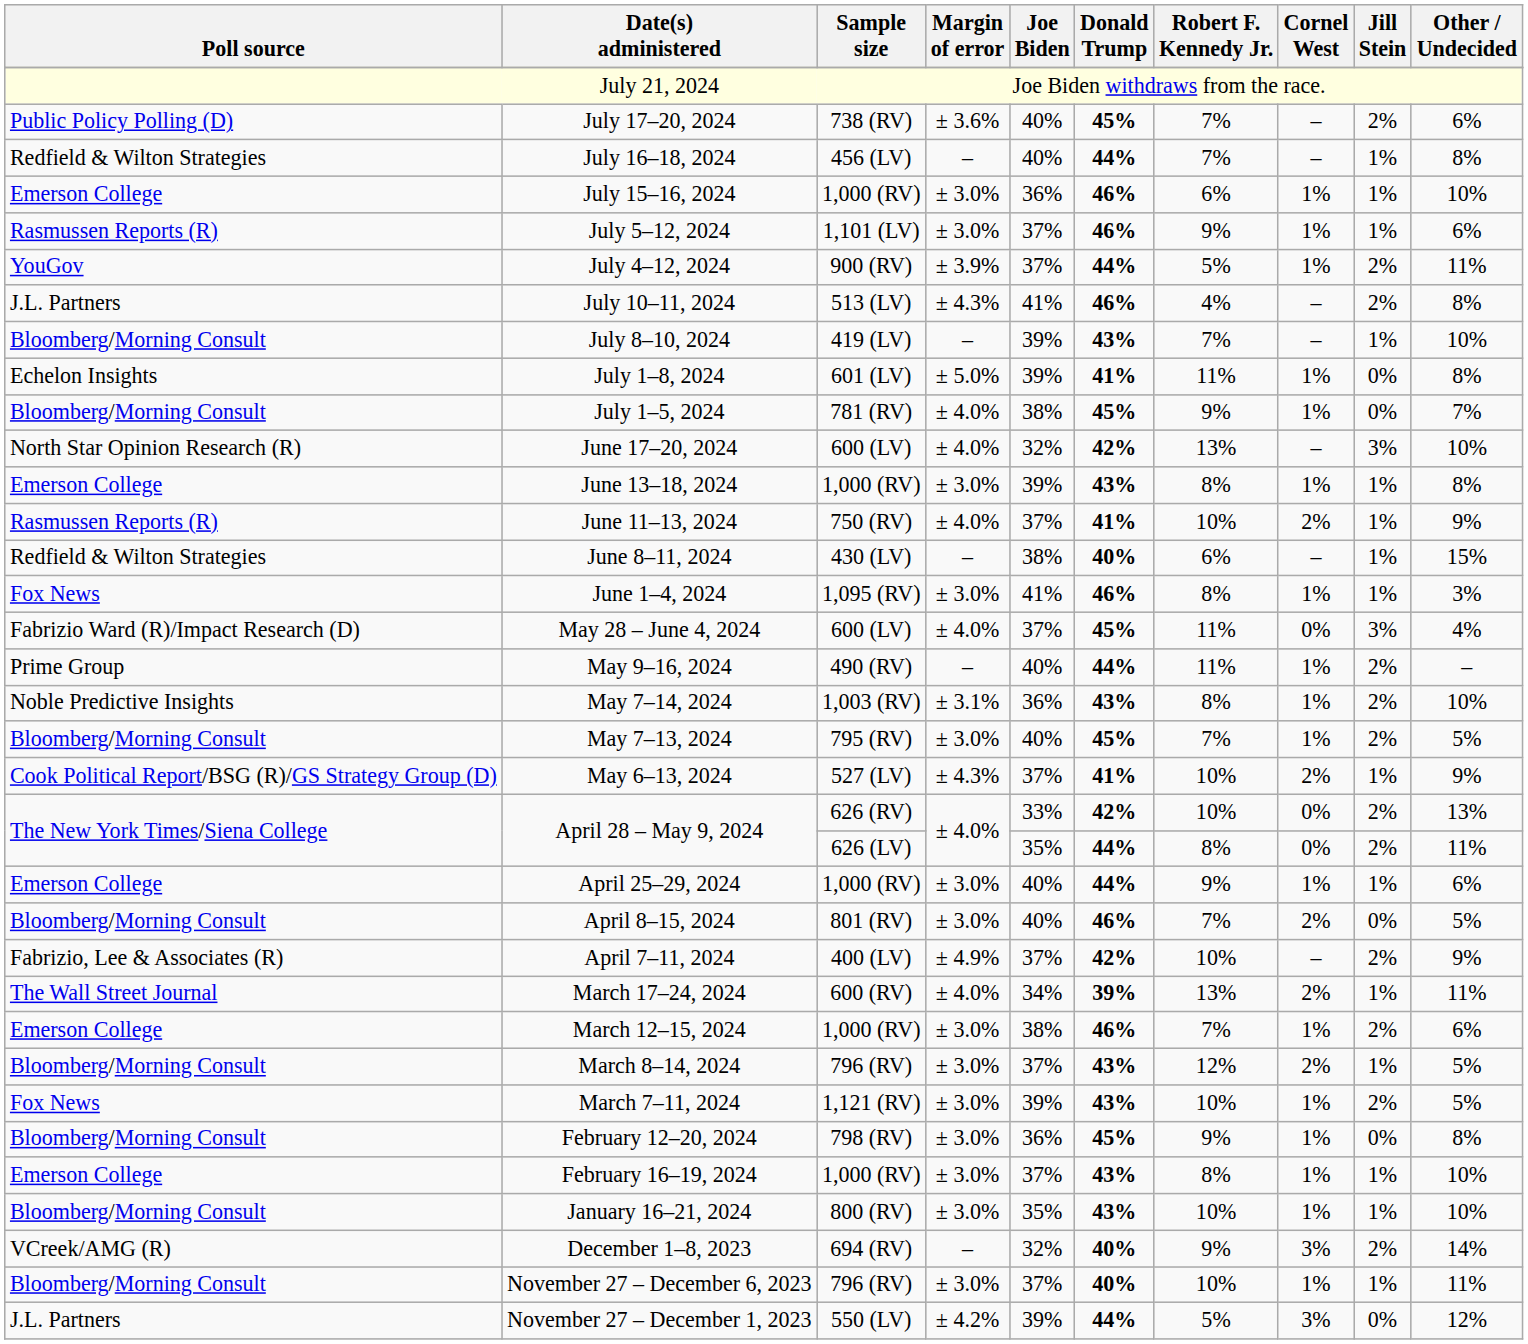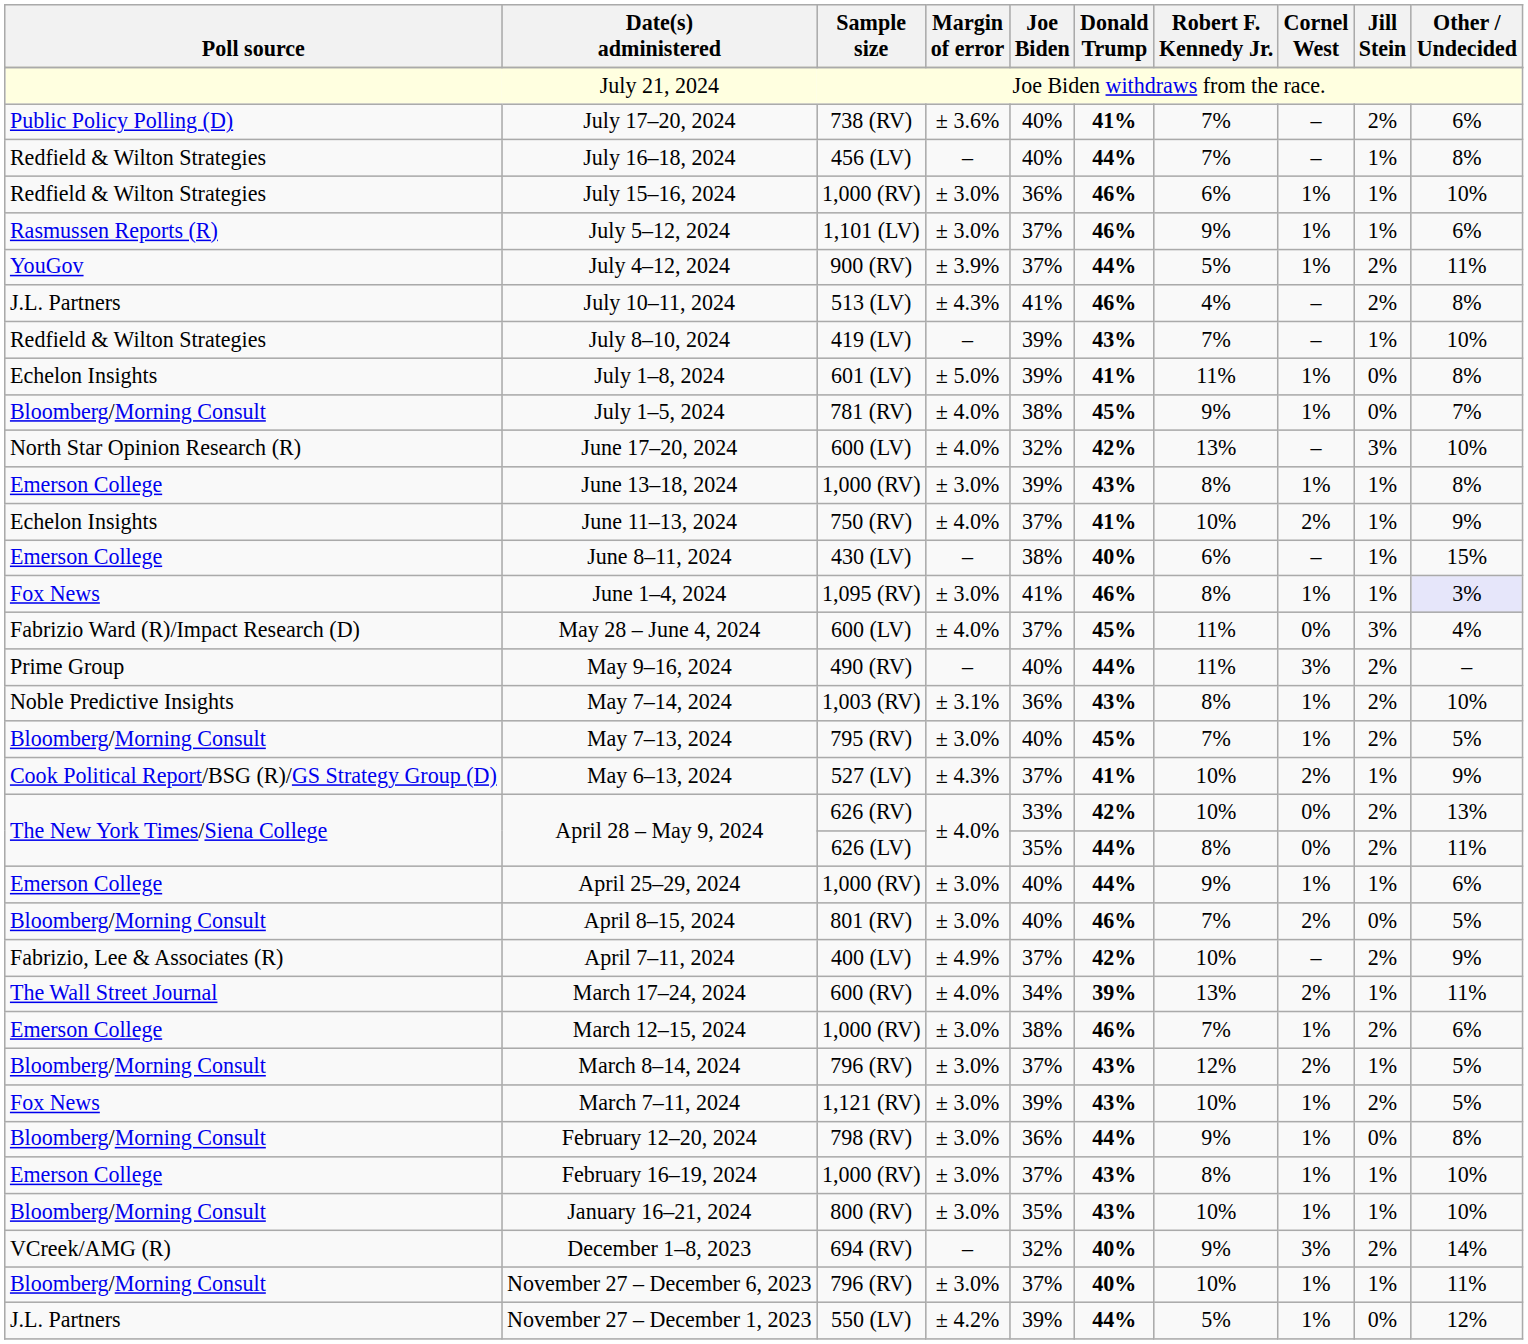(1114, 121) 45% -> (1114, 121) 41%
(86, 194) Emerson College -> (138, 194) Redfield & Wilton Strategies
(138, 339) Bloomberg/Morning Consult -> (138, 339) Redfield & Wilton Strategies
(114, 521) Rasmussen Reports (R) -> (84, 521) Echelon Insights
(138, 557) Redfield & Wilton Strategies -> (86, 557) Emerson College
(1467, 594) no background -> (1467, 594) lavender background
(1316, 666) 1% -> (1316, 666) 3%
(1114, 1139) 45% -> (1114, 1139) 44%
(1316, 1320) 3% -> (1316, 1320) 1%
